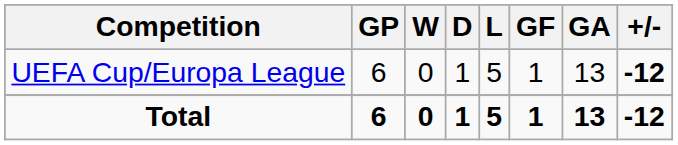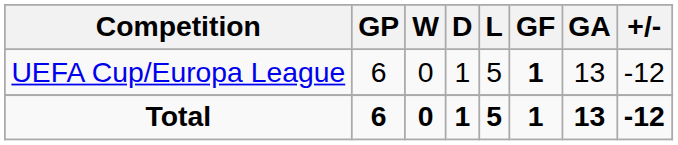(536, 71) normal -> (536, 71) bold
(644, 71) bold -> (644, 71) normal
